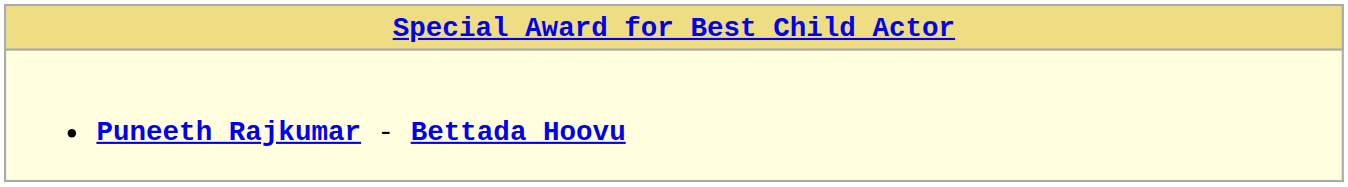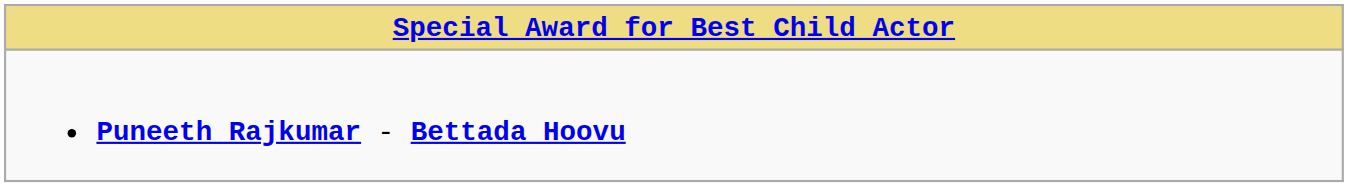(674, 132) lightyellow background -> (674, 132) no background
